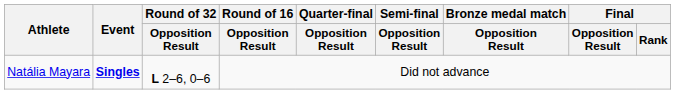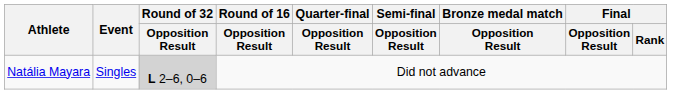(118, 72) bold -> (116, 72) normal
(181, 79) no background -> (177, 79) lightgrey background
